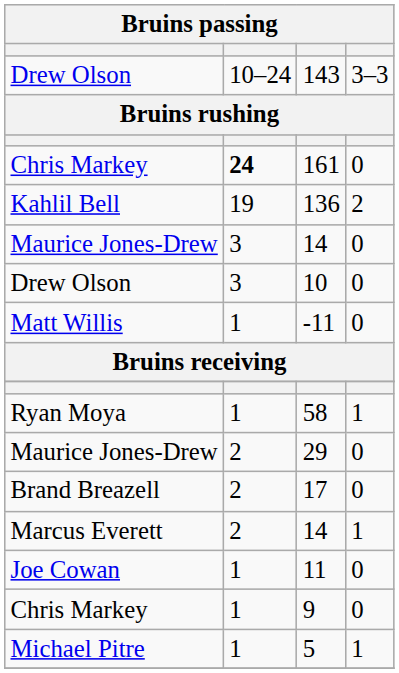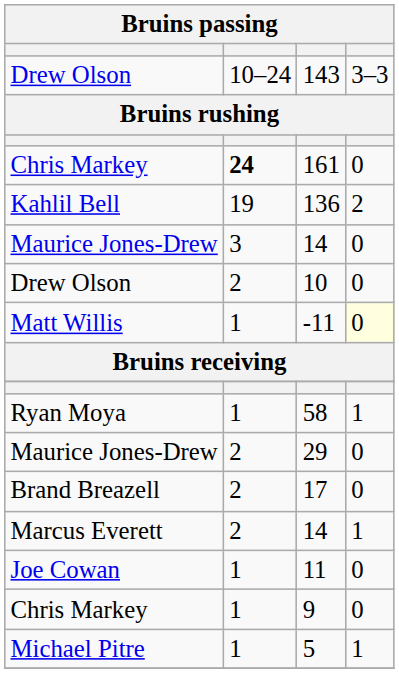(235, 283) 3 -> (235, 283) 2
(357, 322) no background -> (357, 322) lightyellow background
